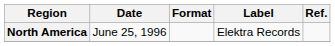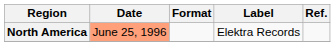(130, 32) no background -> (130, 32) lightsalmon background
